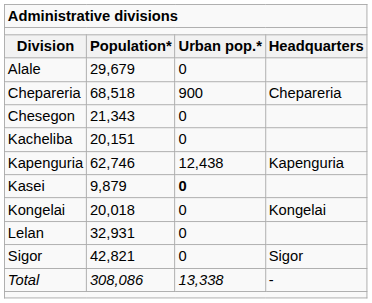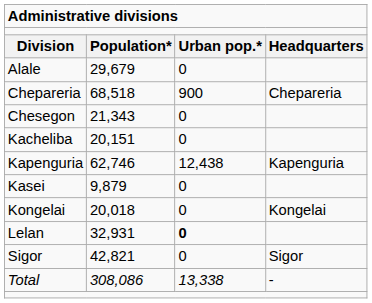(183, 186) bold -> (183, 186) normal
(183, 233) normal -> (183, 233) bold
